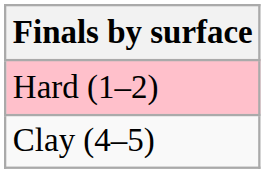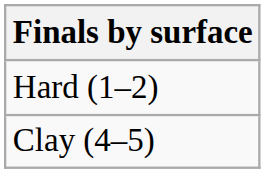(86, 86) pink background -> (86, 86) no background
